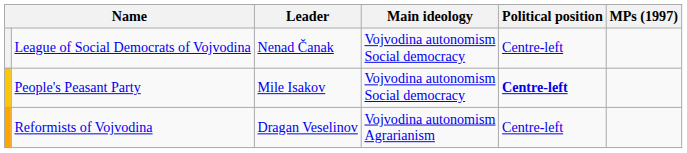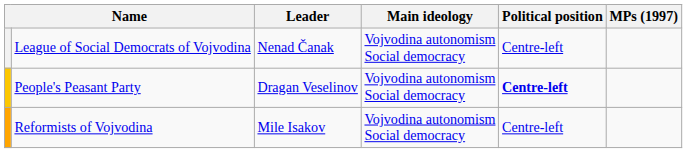(291, 88) Mile Isakov -> (308, 88) Dragan Veselinov
(308, 128) Dragan Veselinov -> (291, 128) Mile Isakov
(430, 128) Vojvodina autonomism Agrarianism -> (430, 128) Vojvodina autonomism Social democracy
